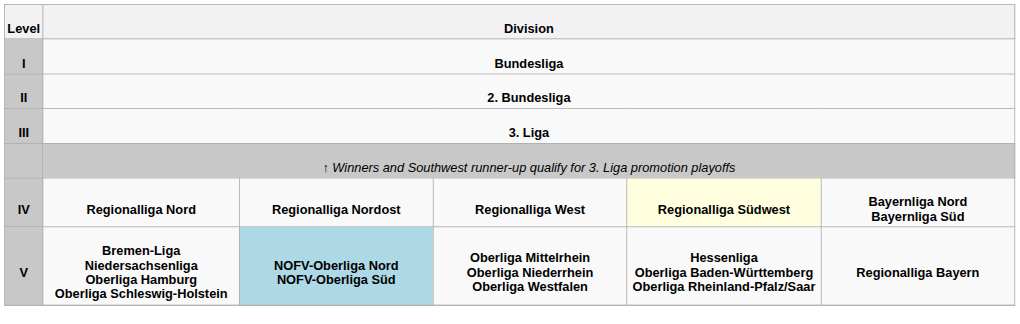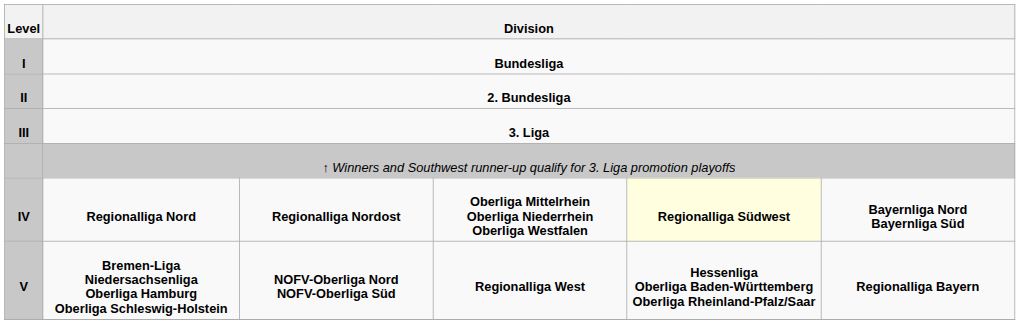(530, 209) Regionalliga West -> (530, 216) Oberliga Mittelrhein Oberliga Niederrhein Oberliga Westfalen
(336, 273) lightblue background -> (336, 287) no background
(530, 273) Oberliga Mittelrhein Oberliga Niederrhein Oberliga Westfalen -> (530, 287) Regionalliga West
